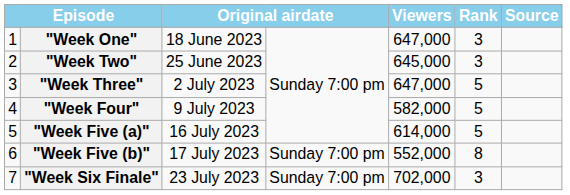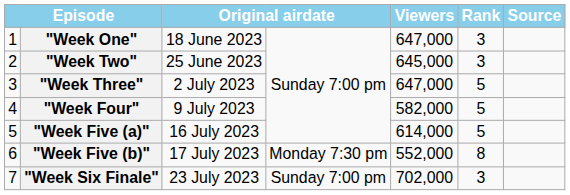(327, 154) Sunday 7:00 pm -> (328, 154) Monday 7:30 pm
